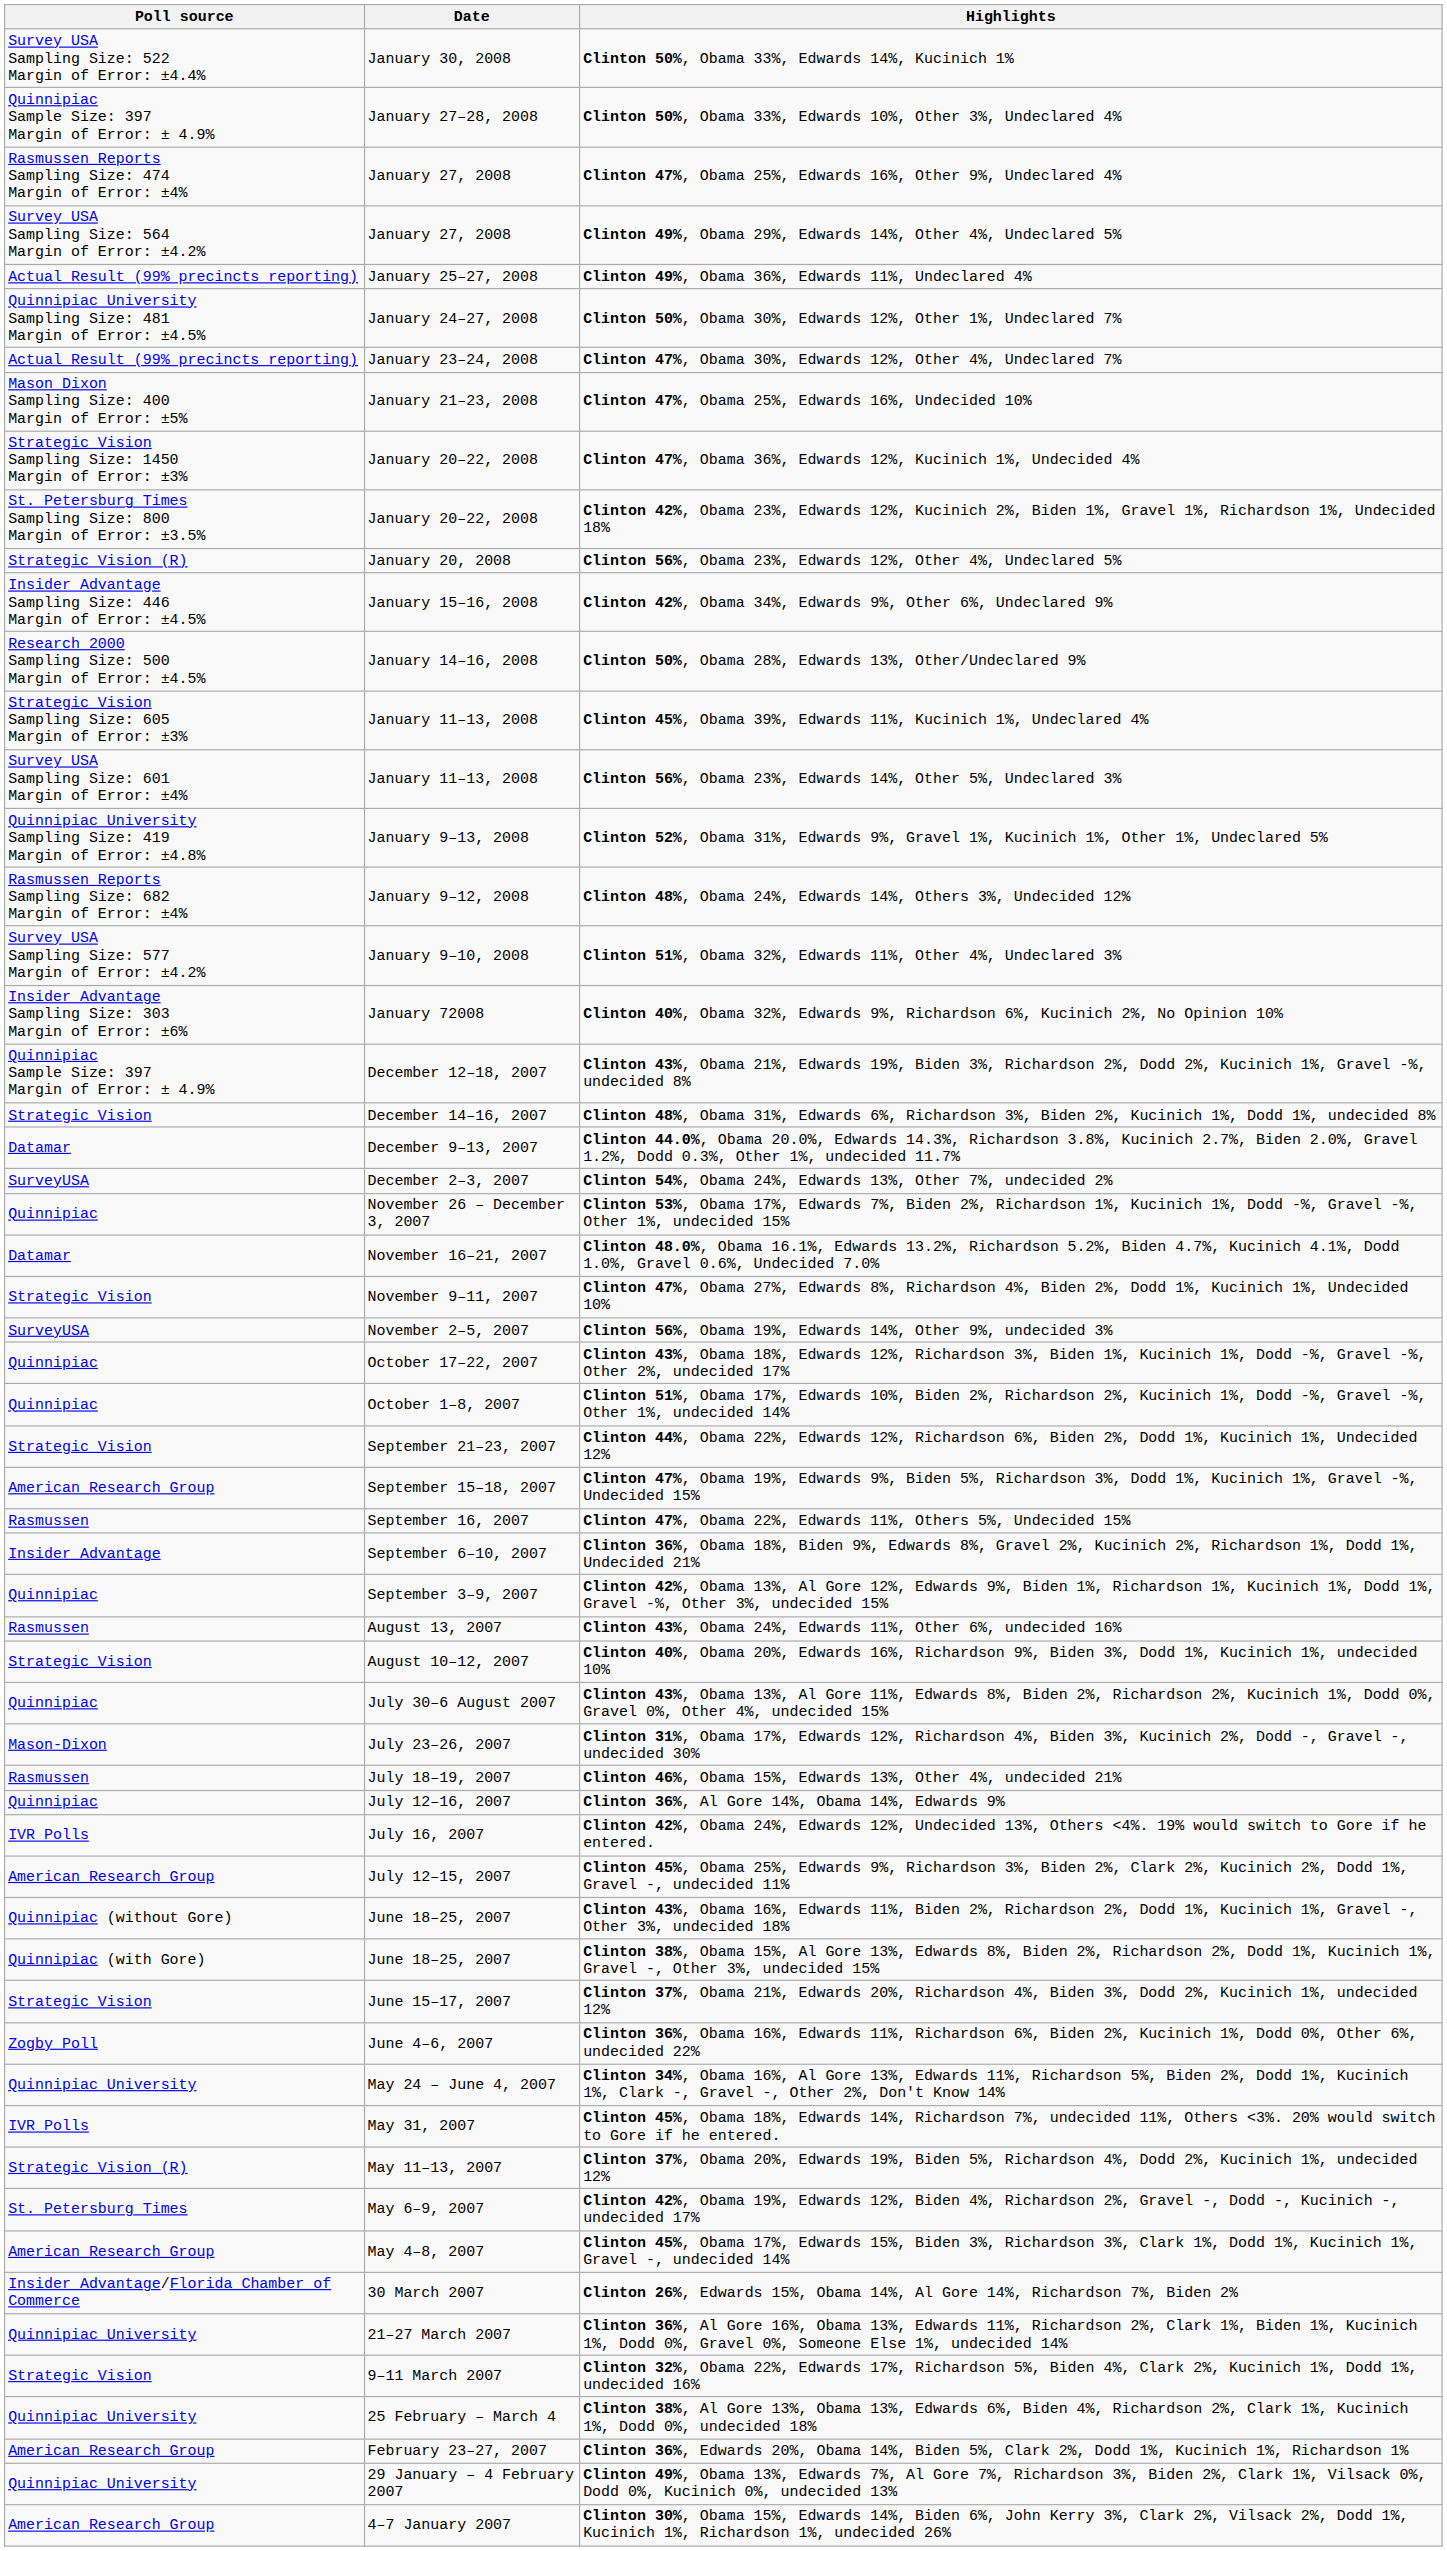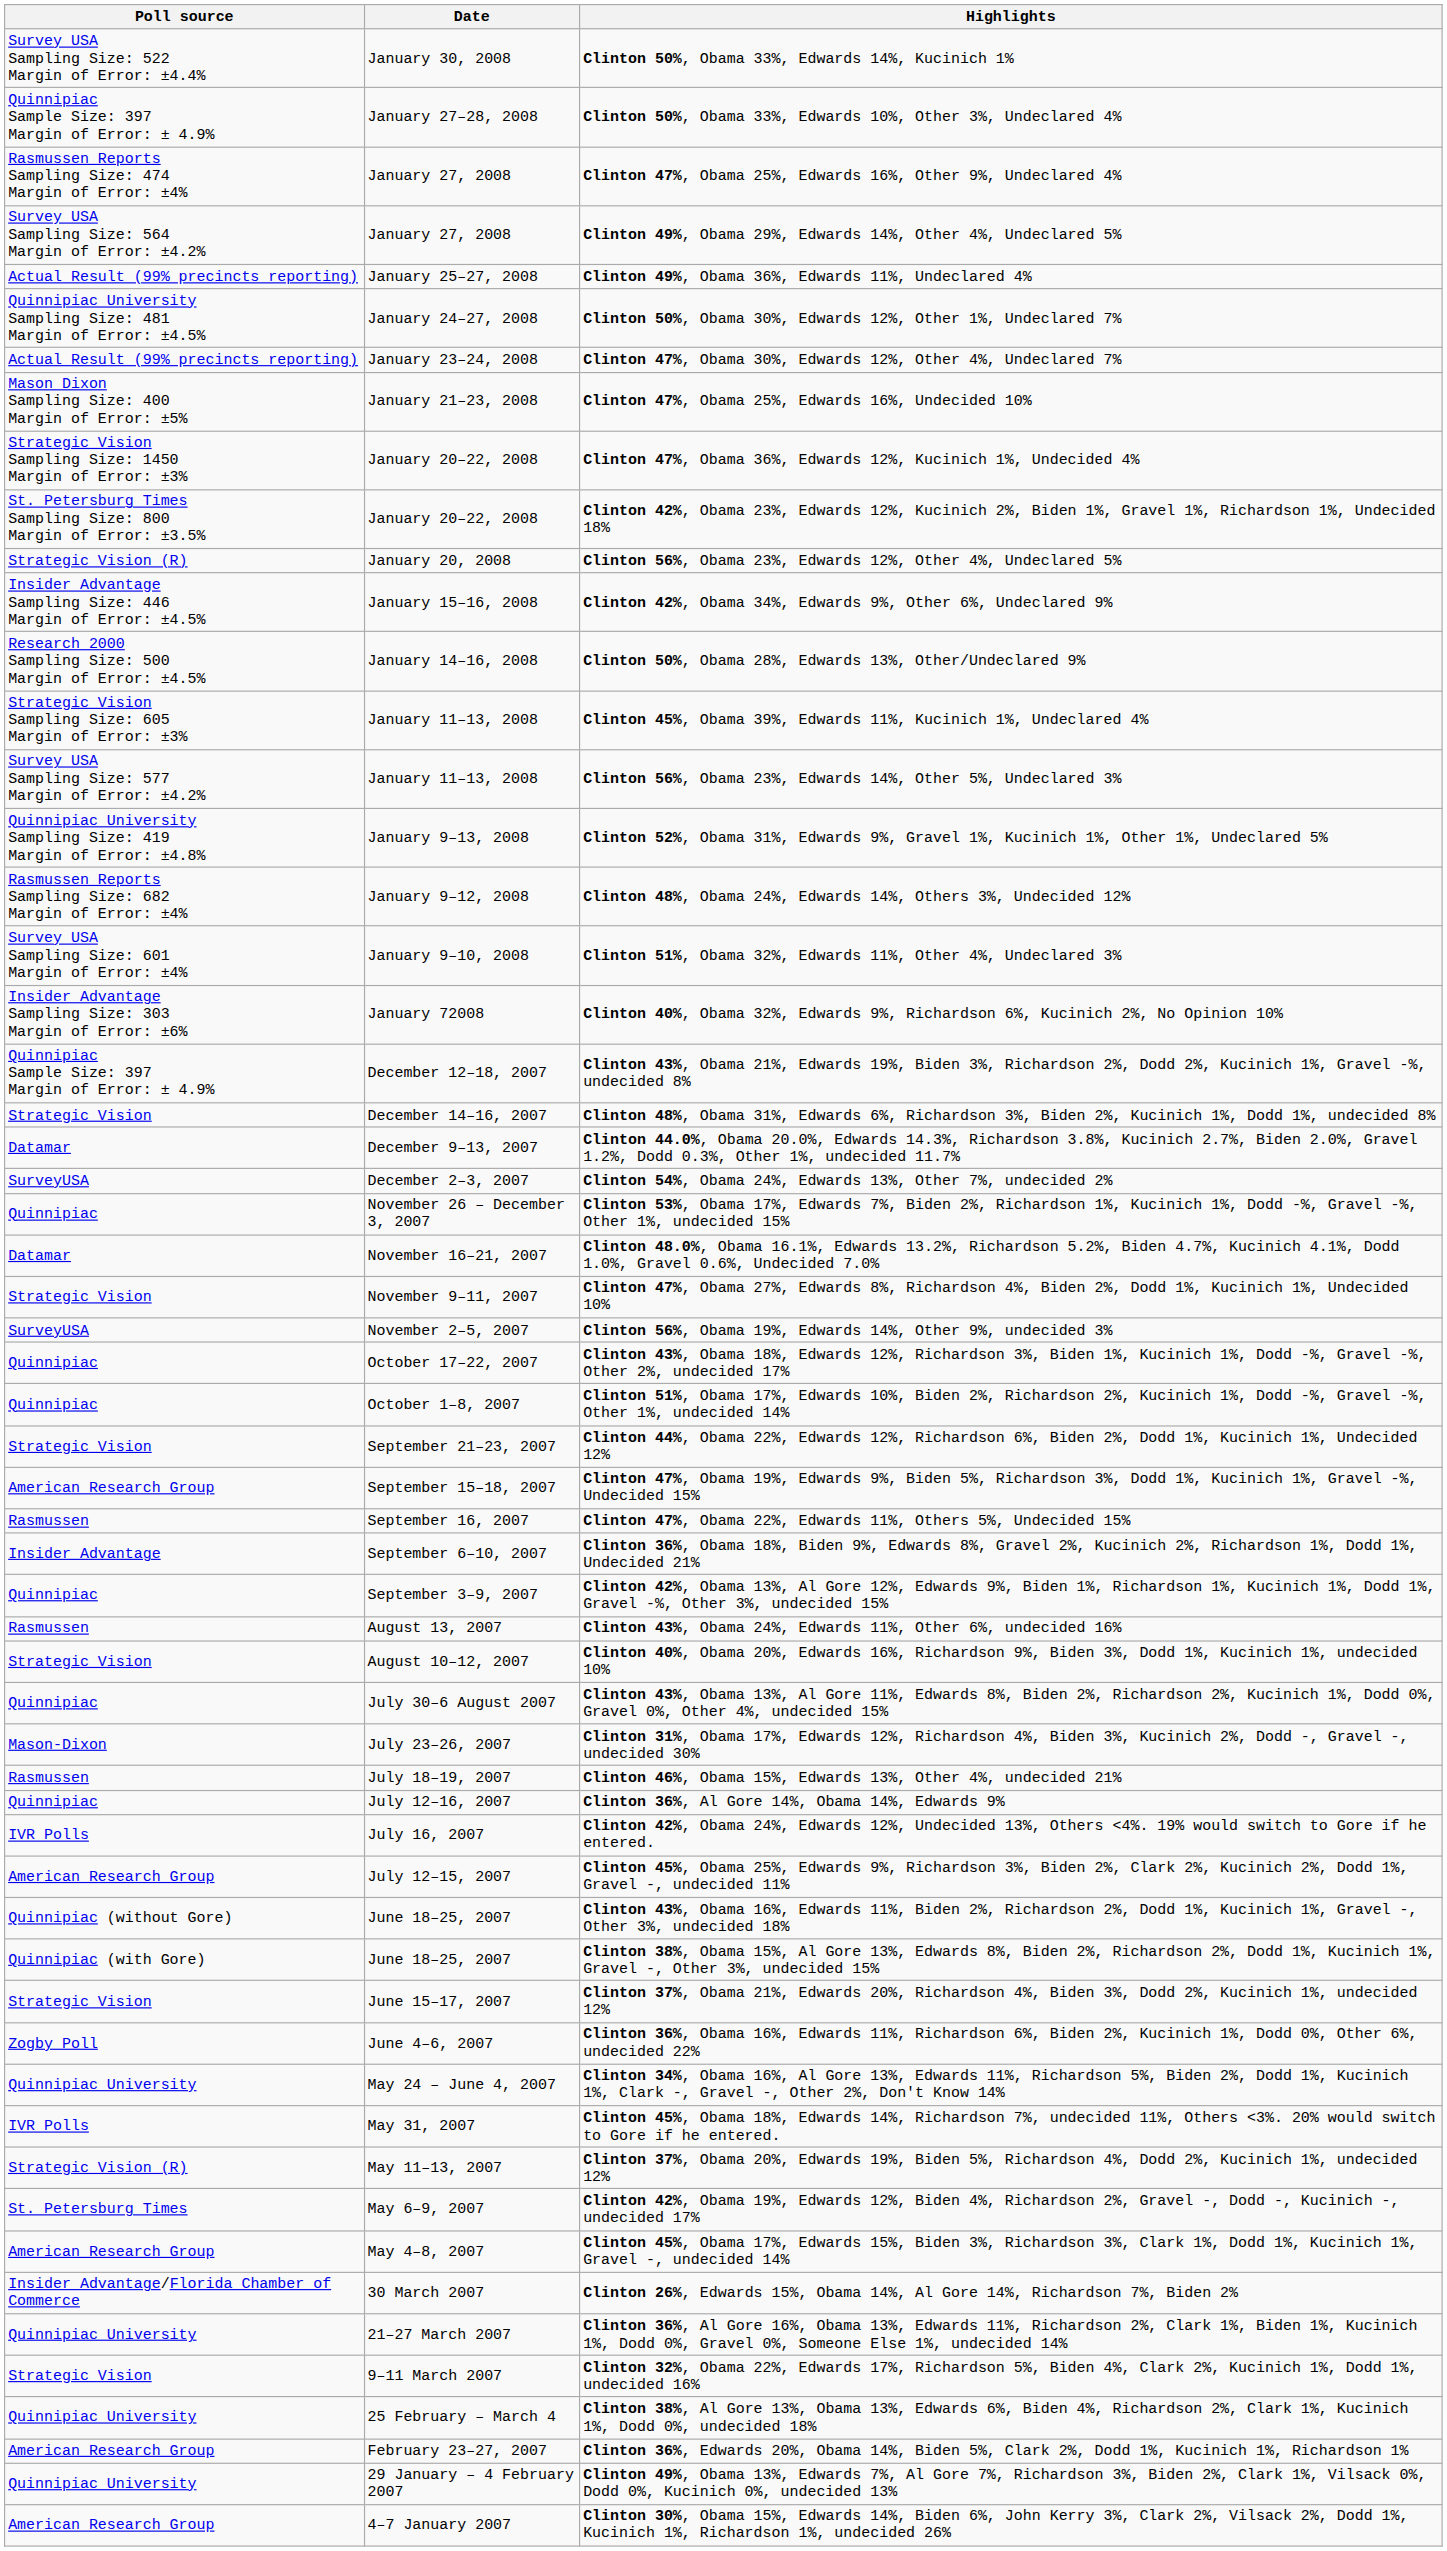(98, 779) Survey USA Sampling Size: 601 Margin of Error: ±4% -> (107, 779) Survey USA Sampling Size: 577 Margin of Error: ±4.2%
(107, 956) Survey USA Sampling Size: 577 Margin of Error: ±4.2% -> (98, 956) Survey USA Sampling Size: 601 Margin of Error: ±4%
